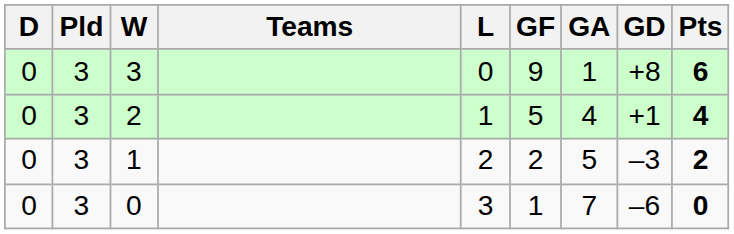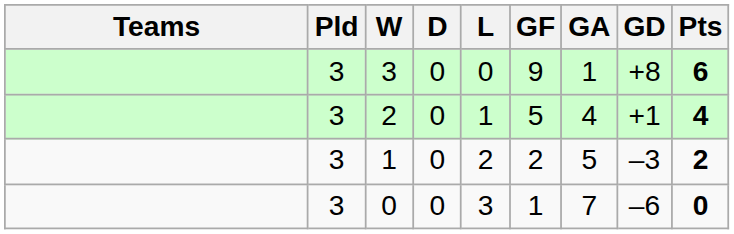columns swapped: (310, 26) <-> (29, 26)
